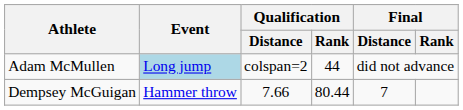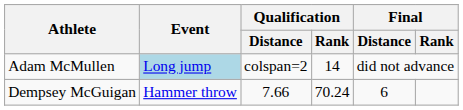(332, 67) 44 -> (332, 67) 14
(332, 92) 80.44 -> (332, 92) 70.24
(384, 92) 7 -> (384, 92) 6
